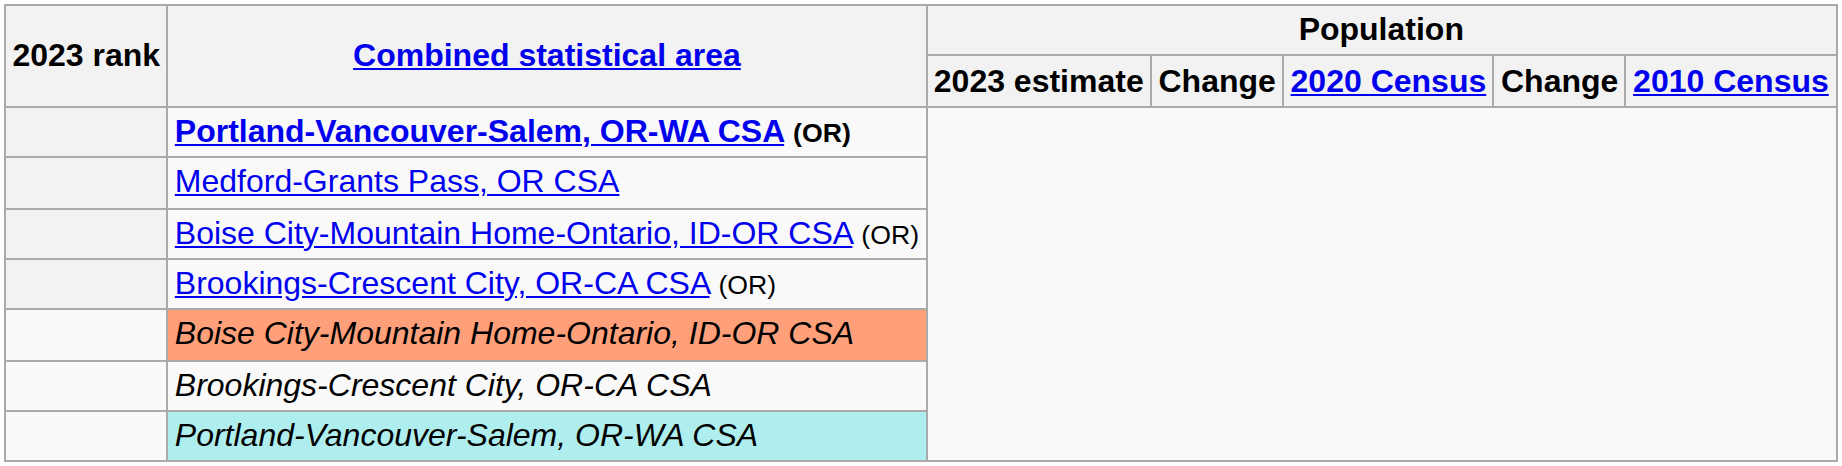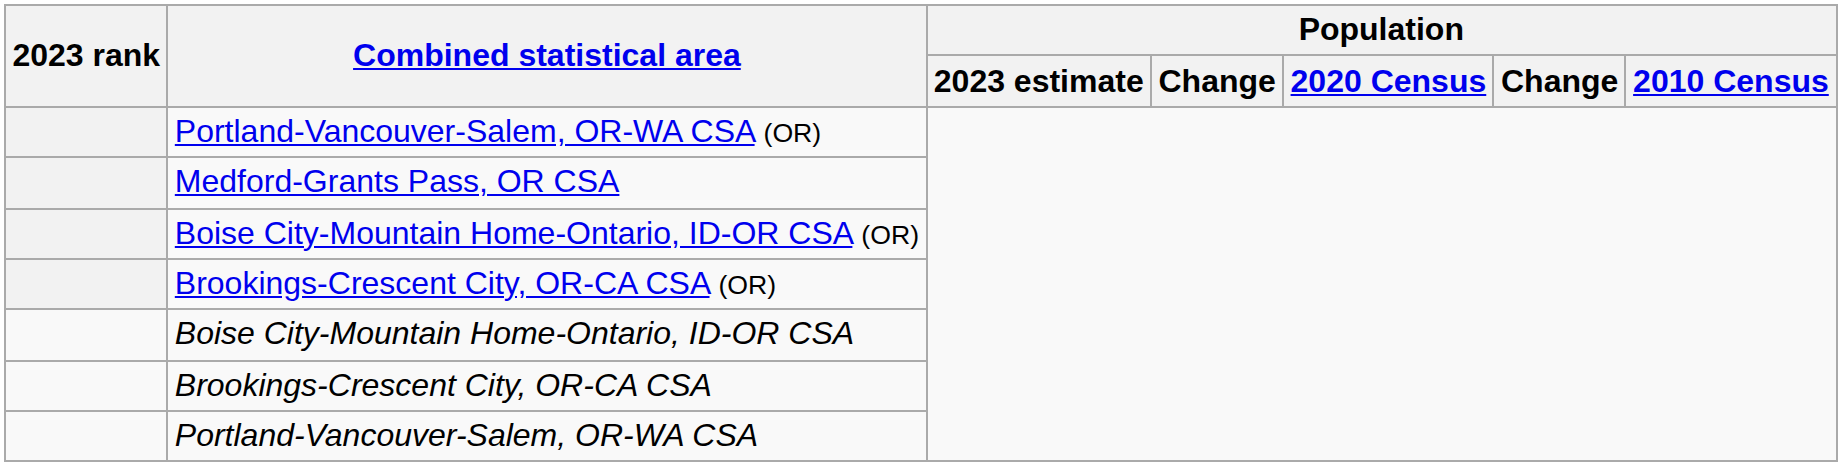(513, 131) bold -> (498, 131) normal
(514, 334) lightsalmon background -> (514, 334) no background
(466, 435) paleturquoise background -> (466, 435) no background
